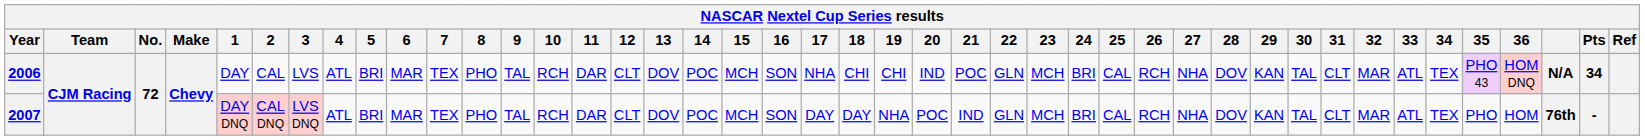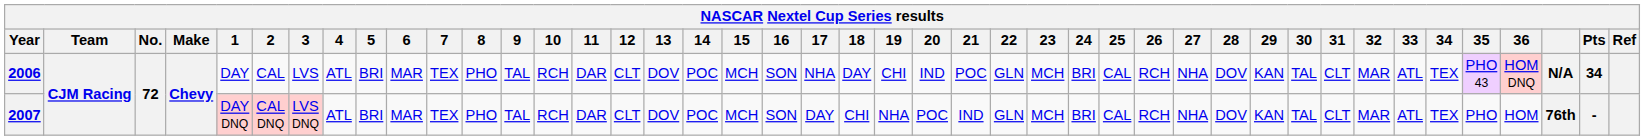(857, 73) CHI -> (857, 73) DAY
(857, 115) DAY -> (857, 115) CHI
